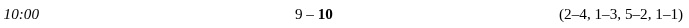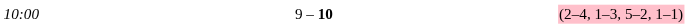(621, 14) no background -> (621, 14) pink background
